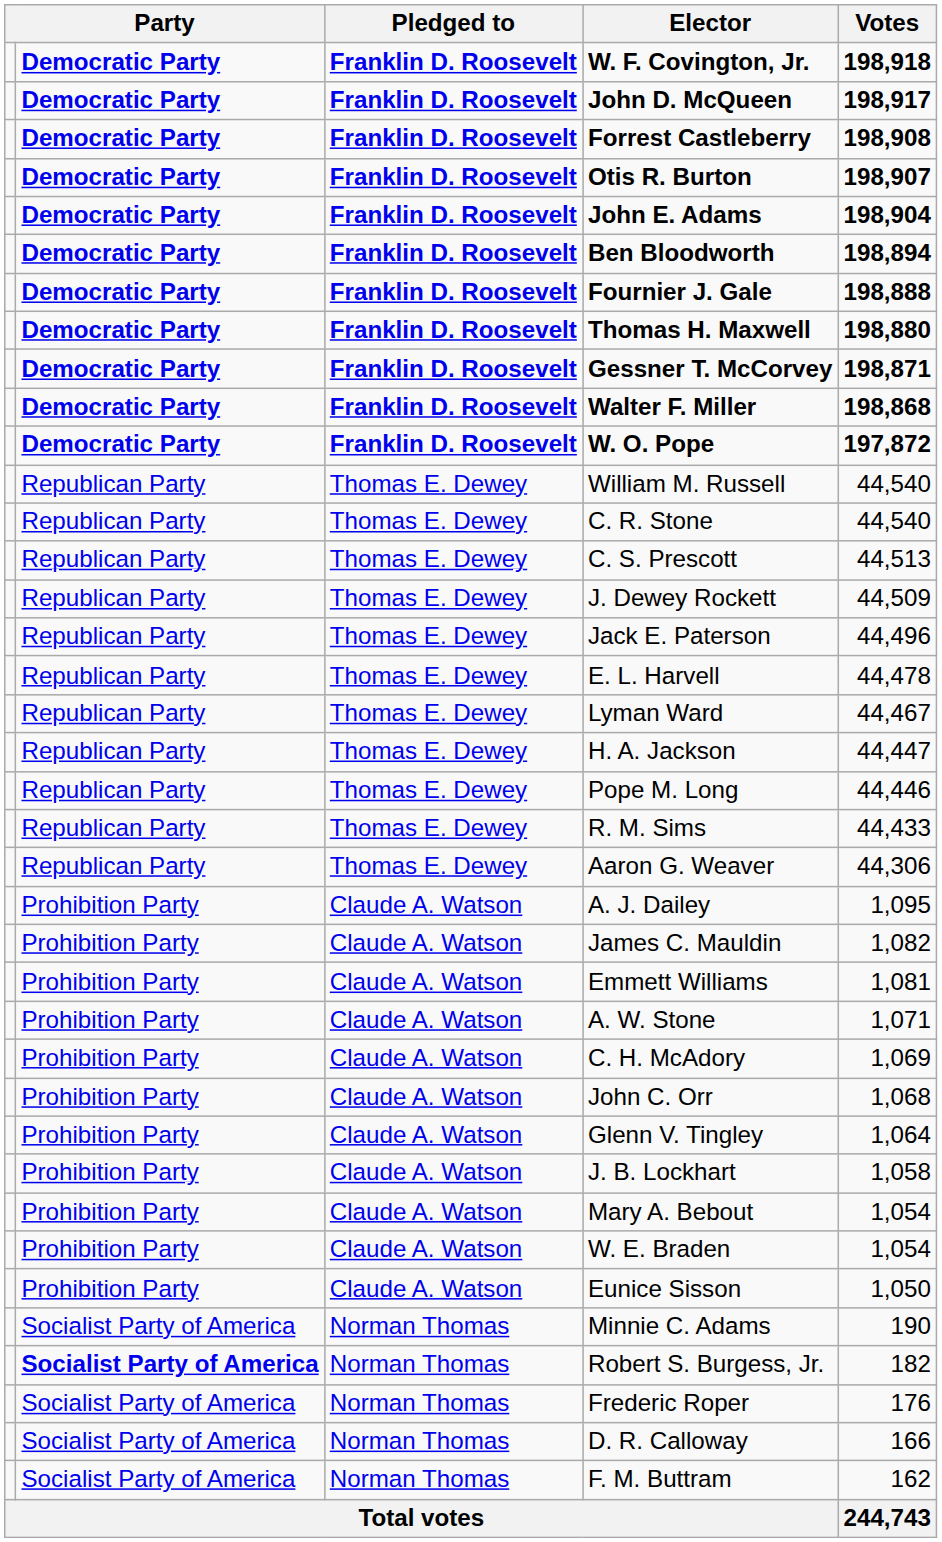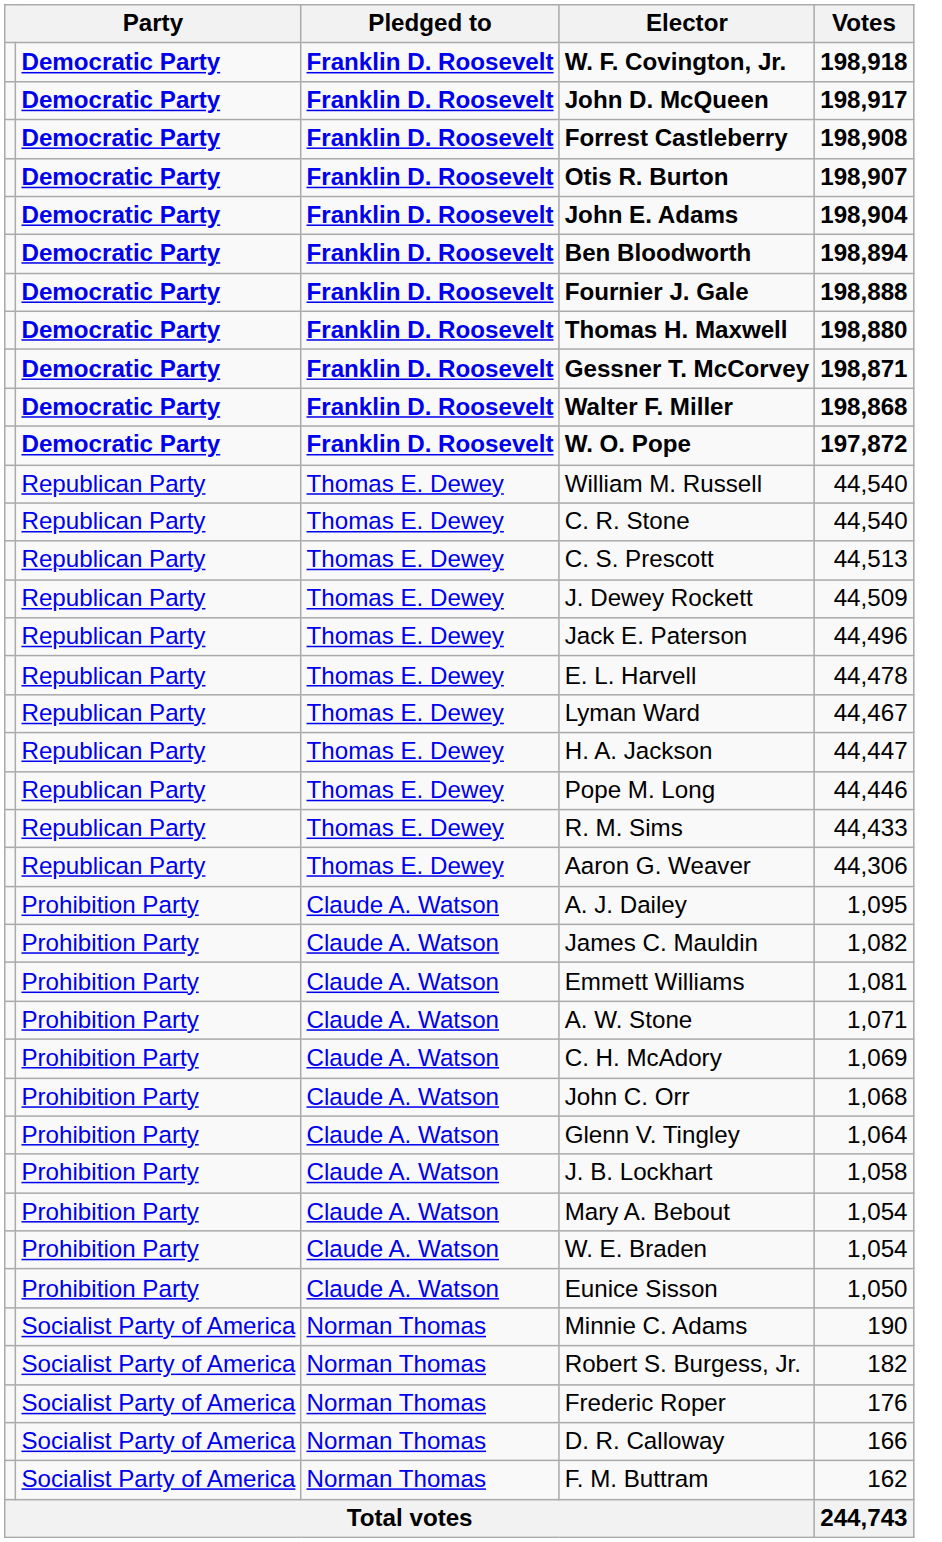(170, 1364) bold -> (158, 1364) normal
